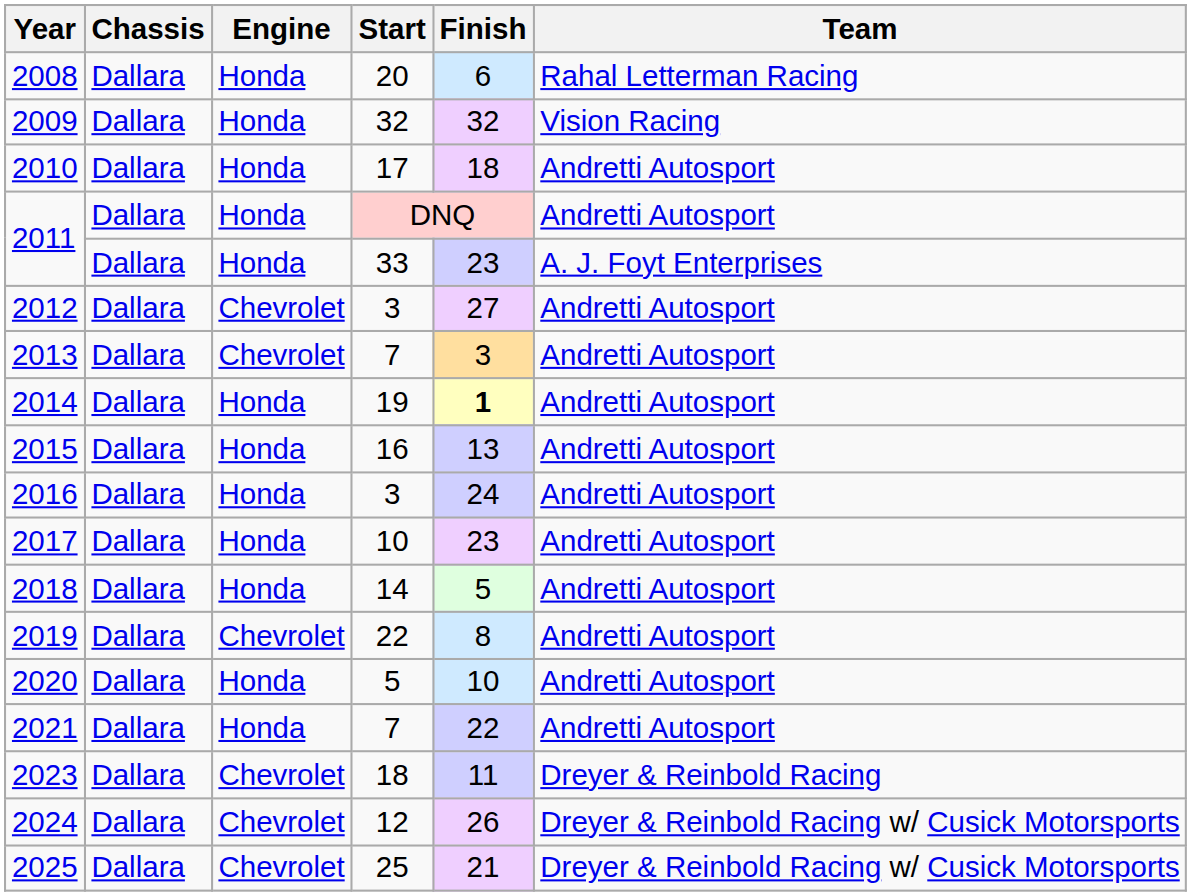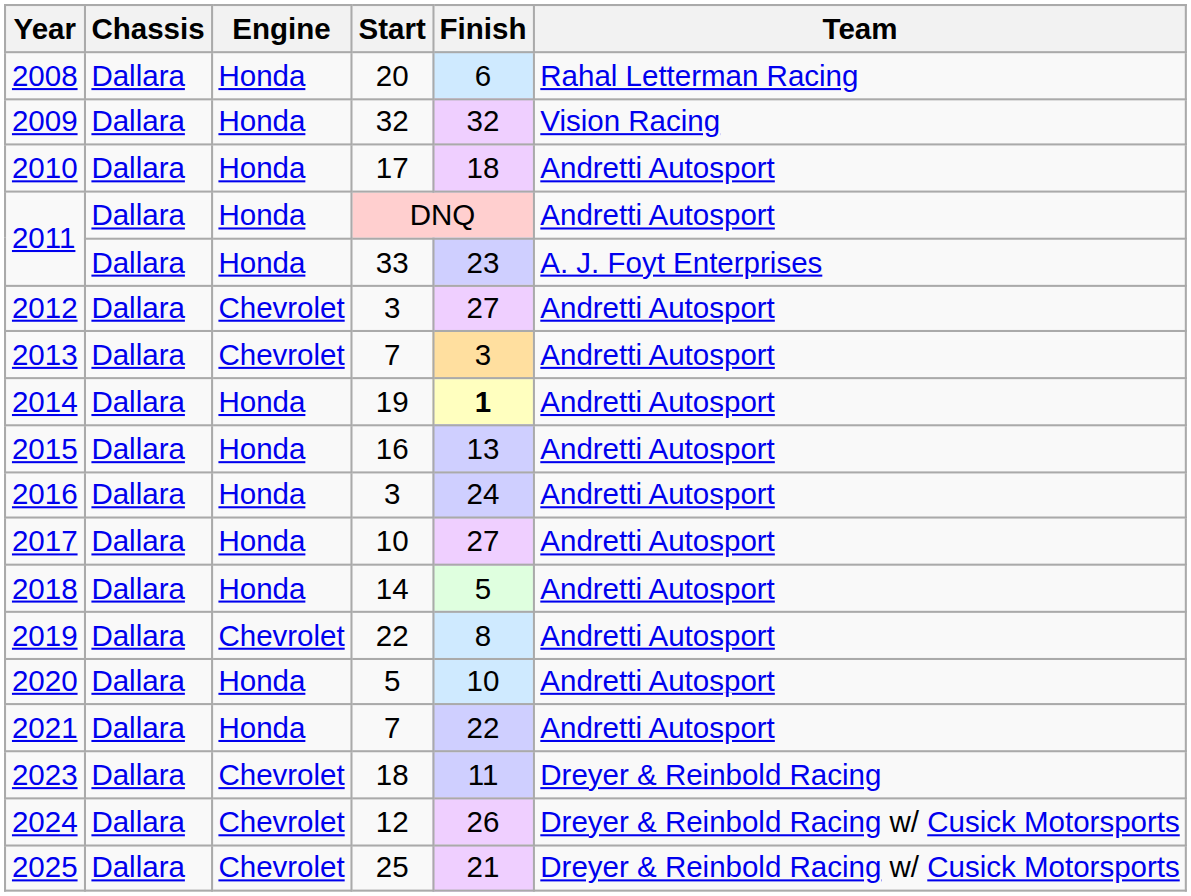(483, 542) 23 -> (483, 542) 27
